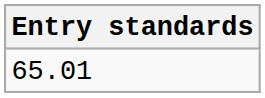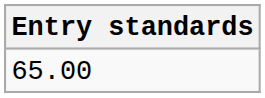(52, 71) 65.01 -> (52, 71) 65.00
